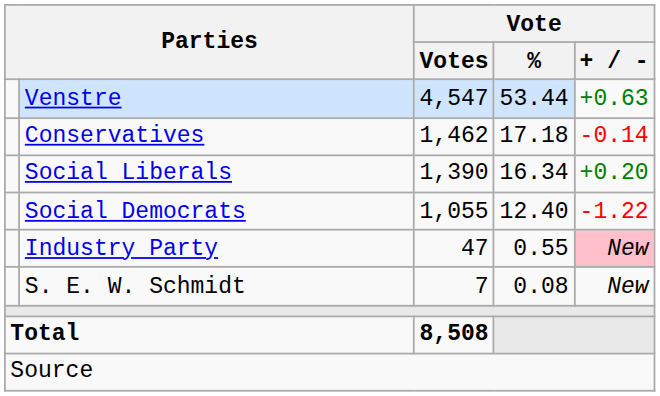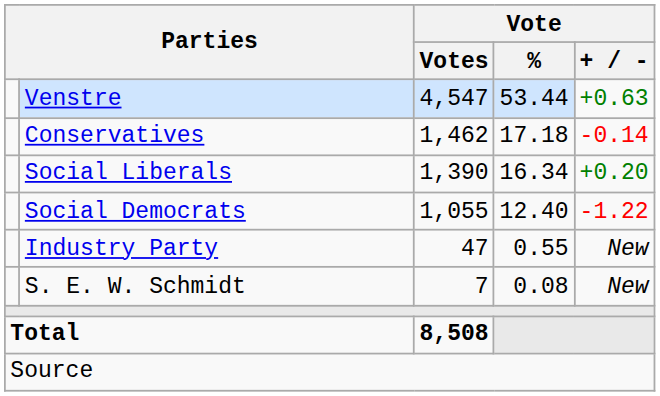(628, 249) pink background -> (628, 249) no background
